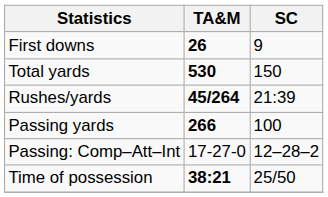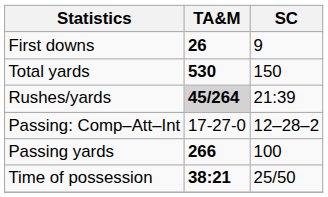(214, 98) no background -> (214, 98) lightgrey background
rows swapped: (61, 125) <-> (94, 151)
